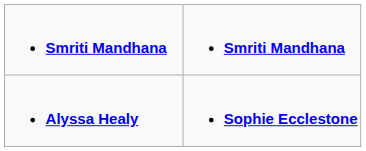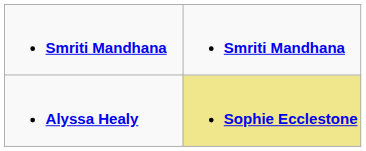(272, 119) no background -> (272, 119) khaki background
